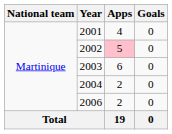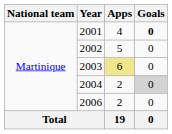(151, 31) normal -> (151, 31) bold
(120, 48) pink background -> (120, 48) no background
(120, 66) no background -> (120, 66) khaki background
(151, 84) no background -> (151, 84) lightgrey background
